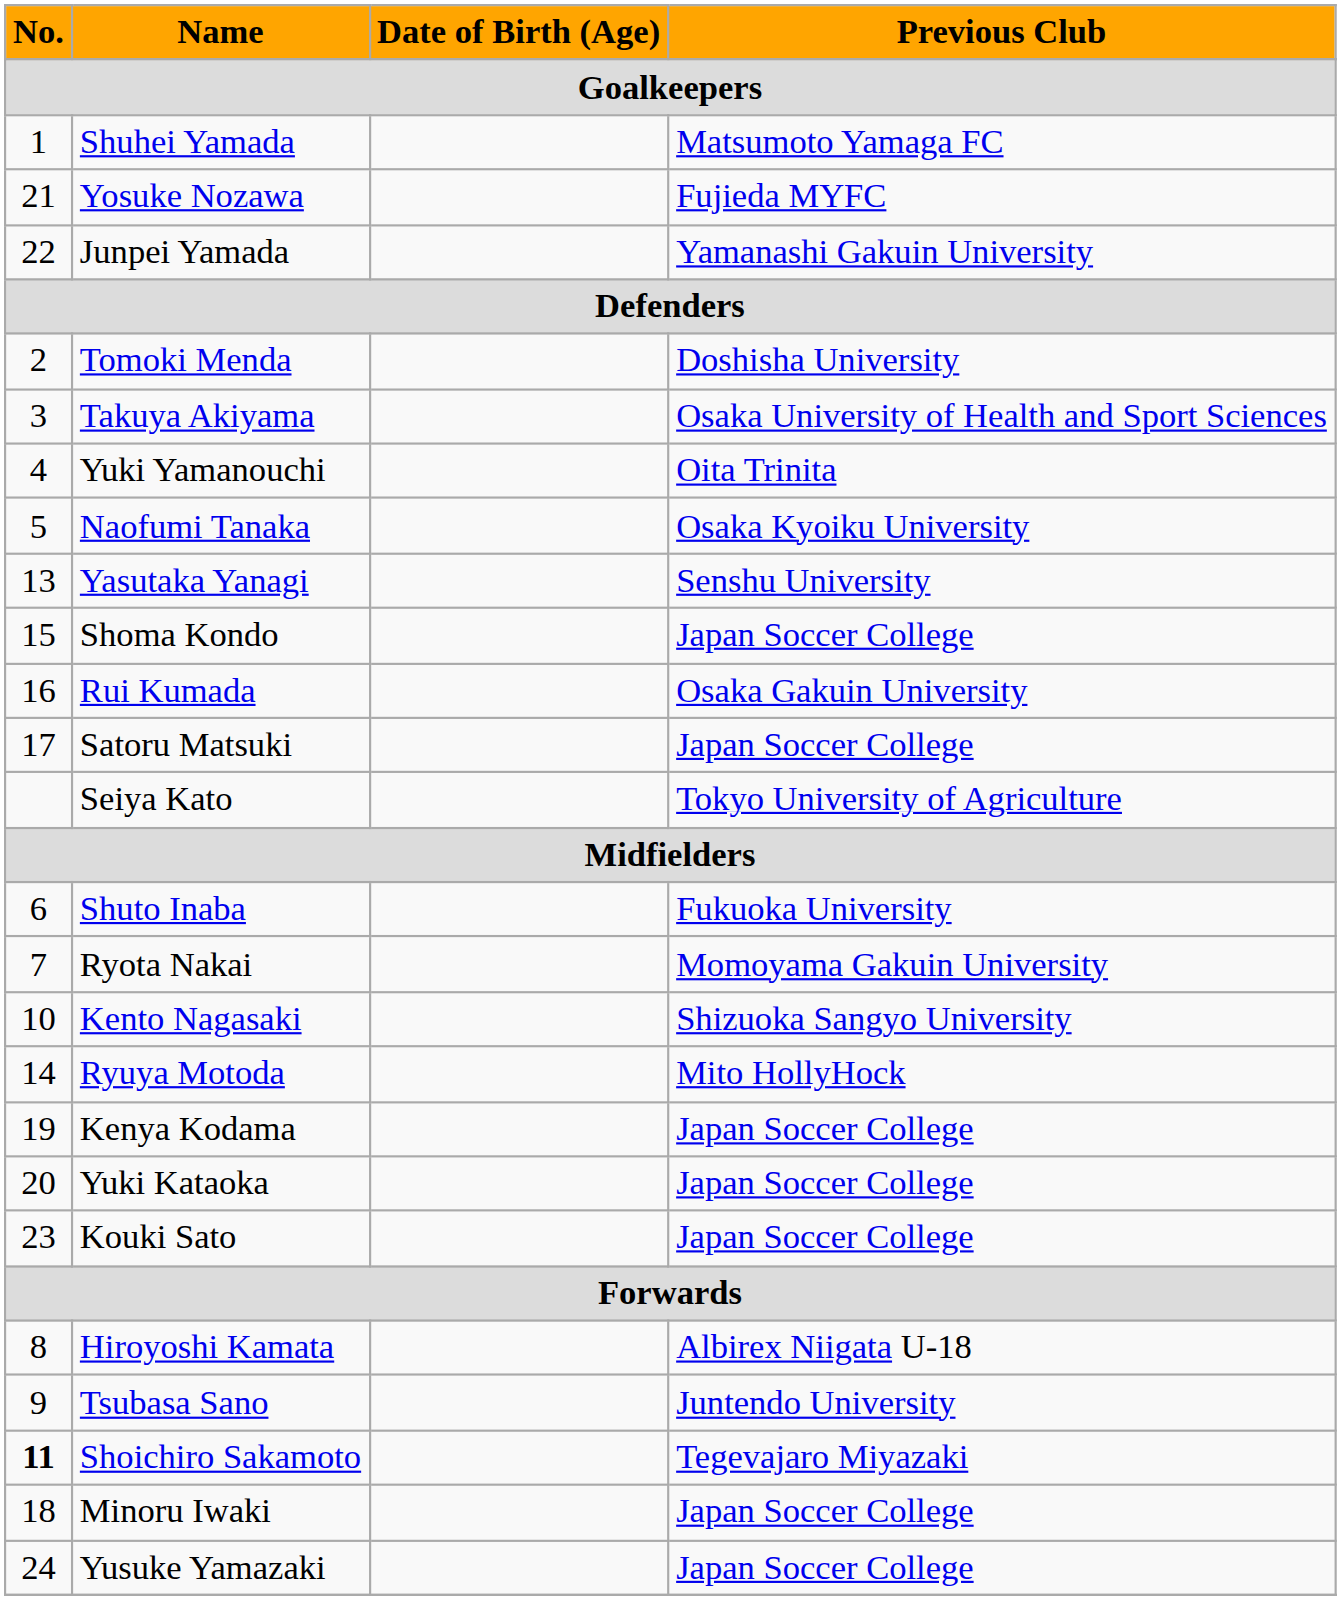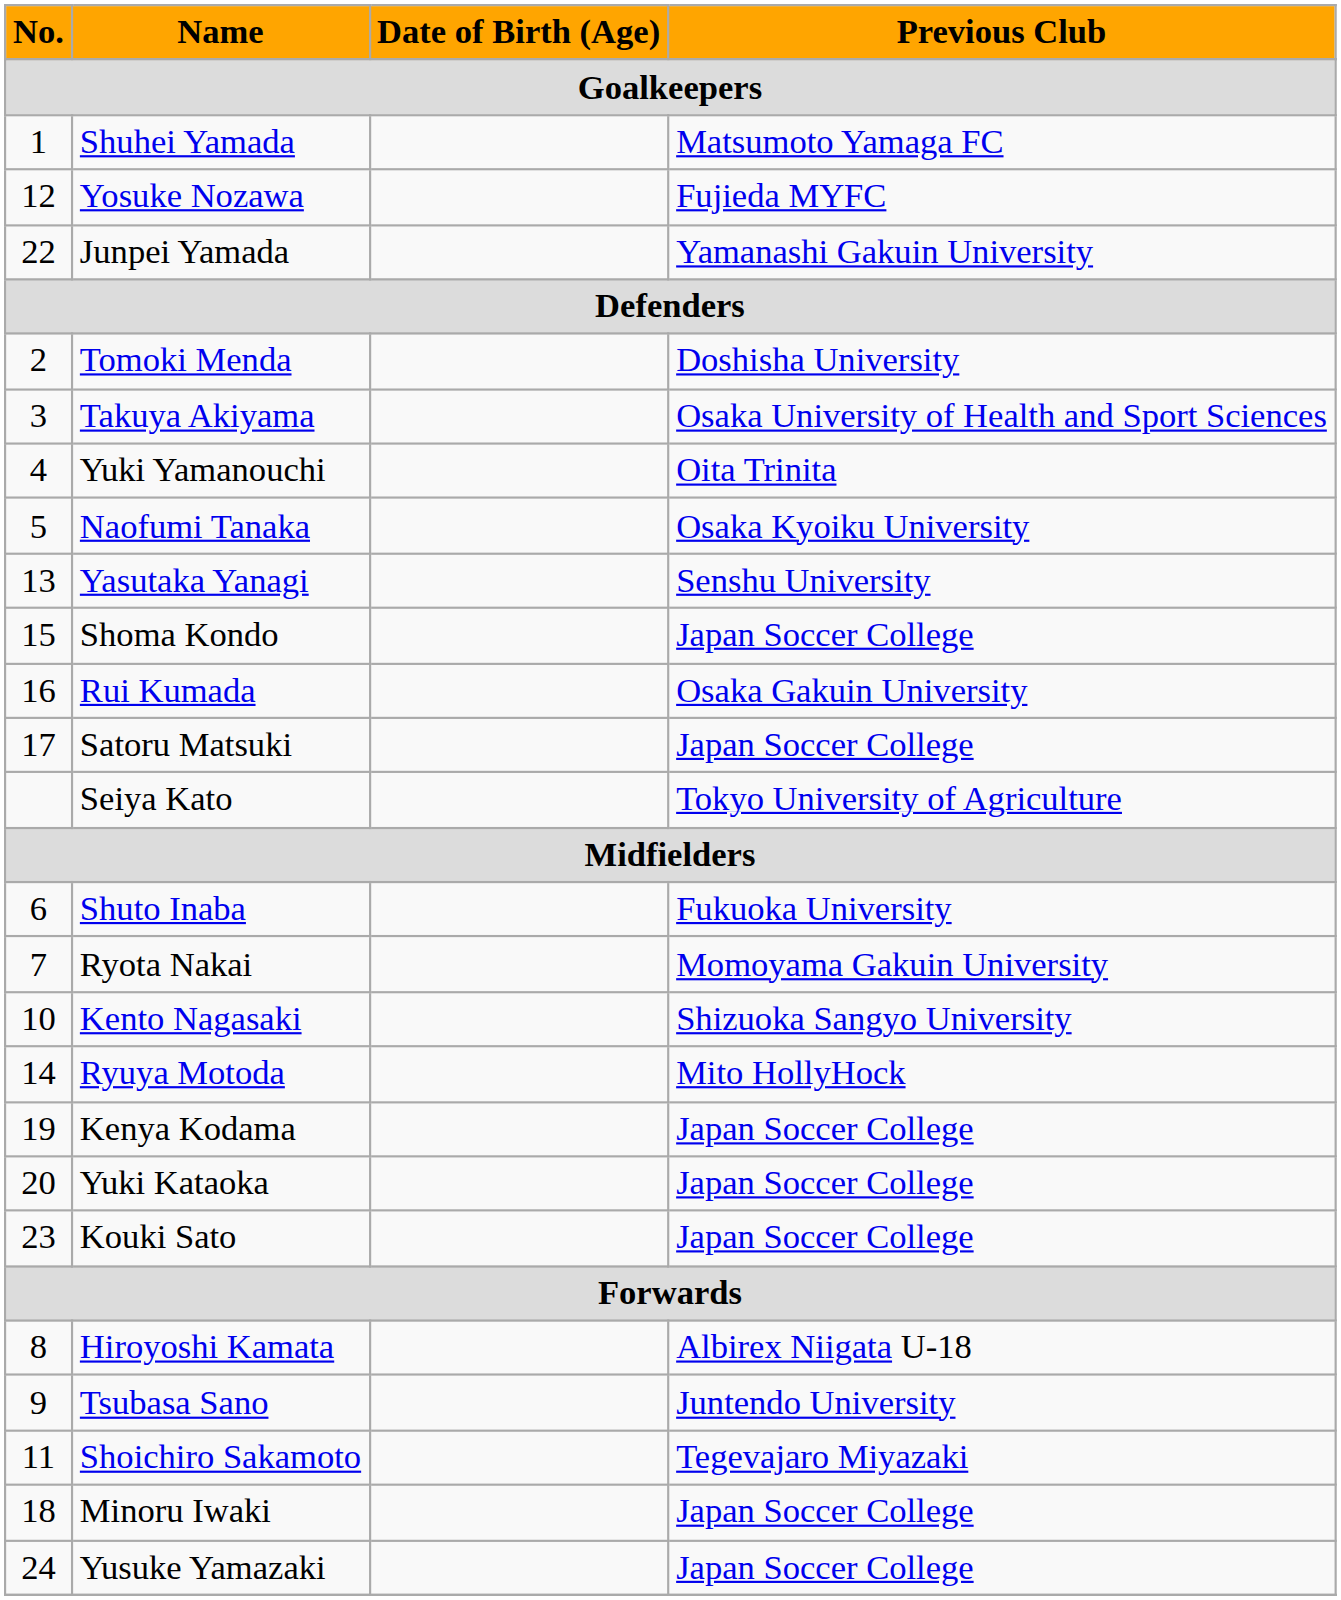(38, 196) 21 -> (38, 196) 12
(38, 1456) bold -> (38, 1456) normal
